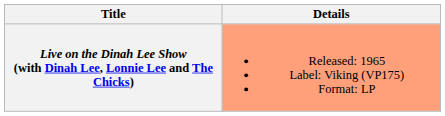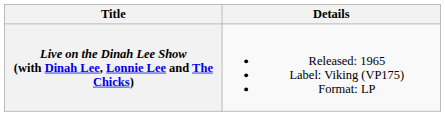(331, 75) lightsalmon background -> (331, 75) no background
